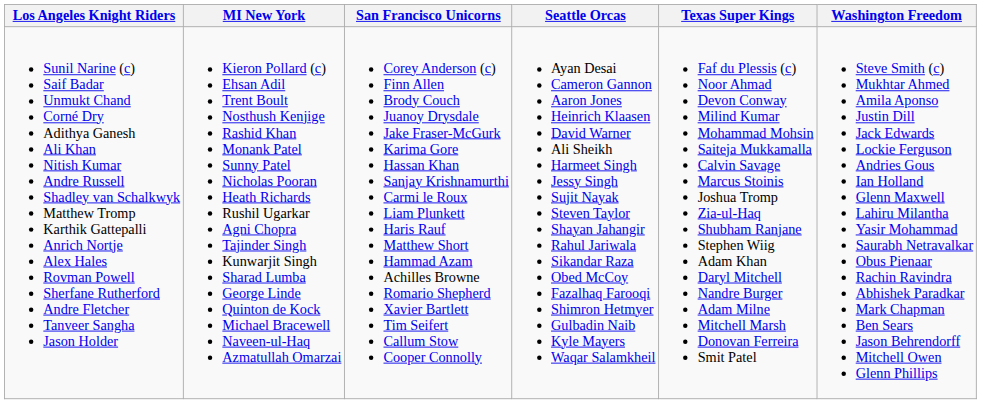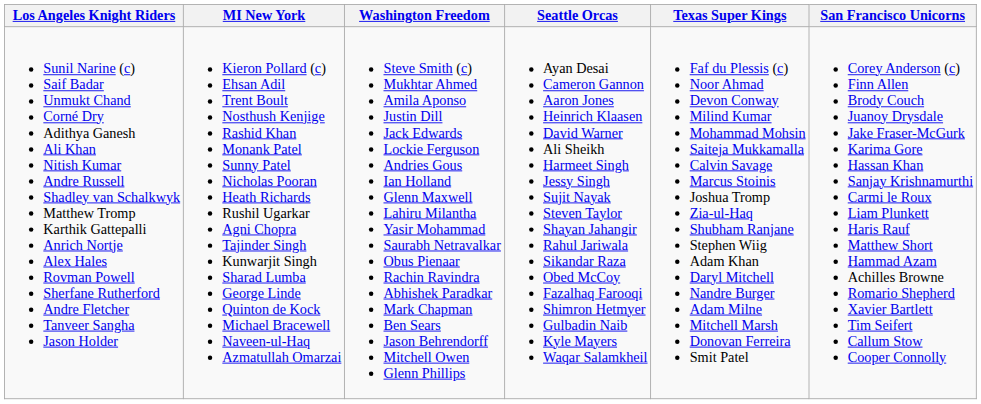columns swapped: (428, 15) <-> (897, 15)
